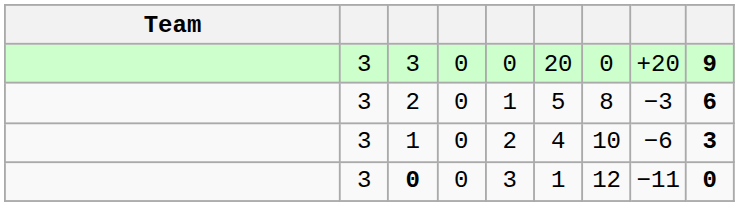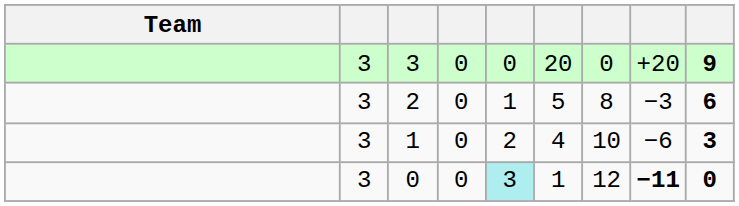(413, 181) bold -> (413, 181) normal
(510, 181) no background -> (510, 181) paleturquoise background
(658, 181) normal -> (658, 181) bold
